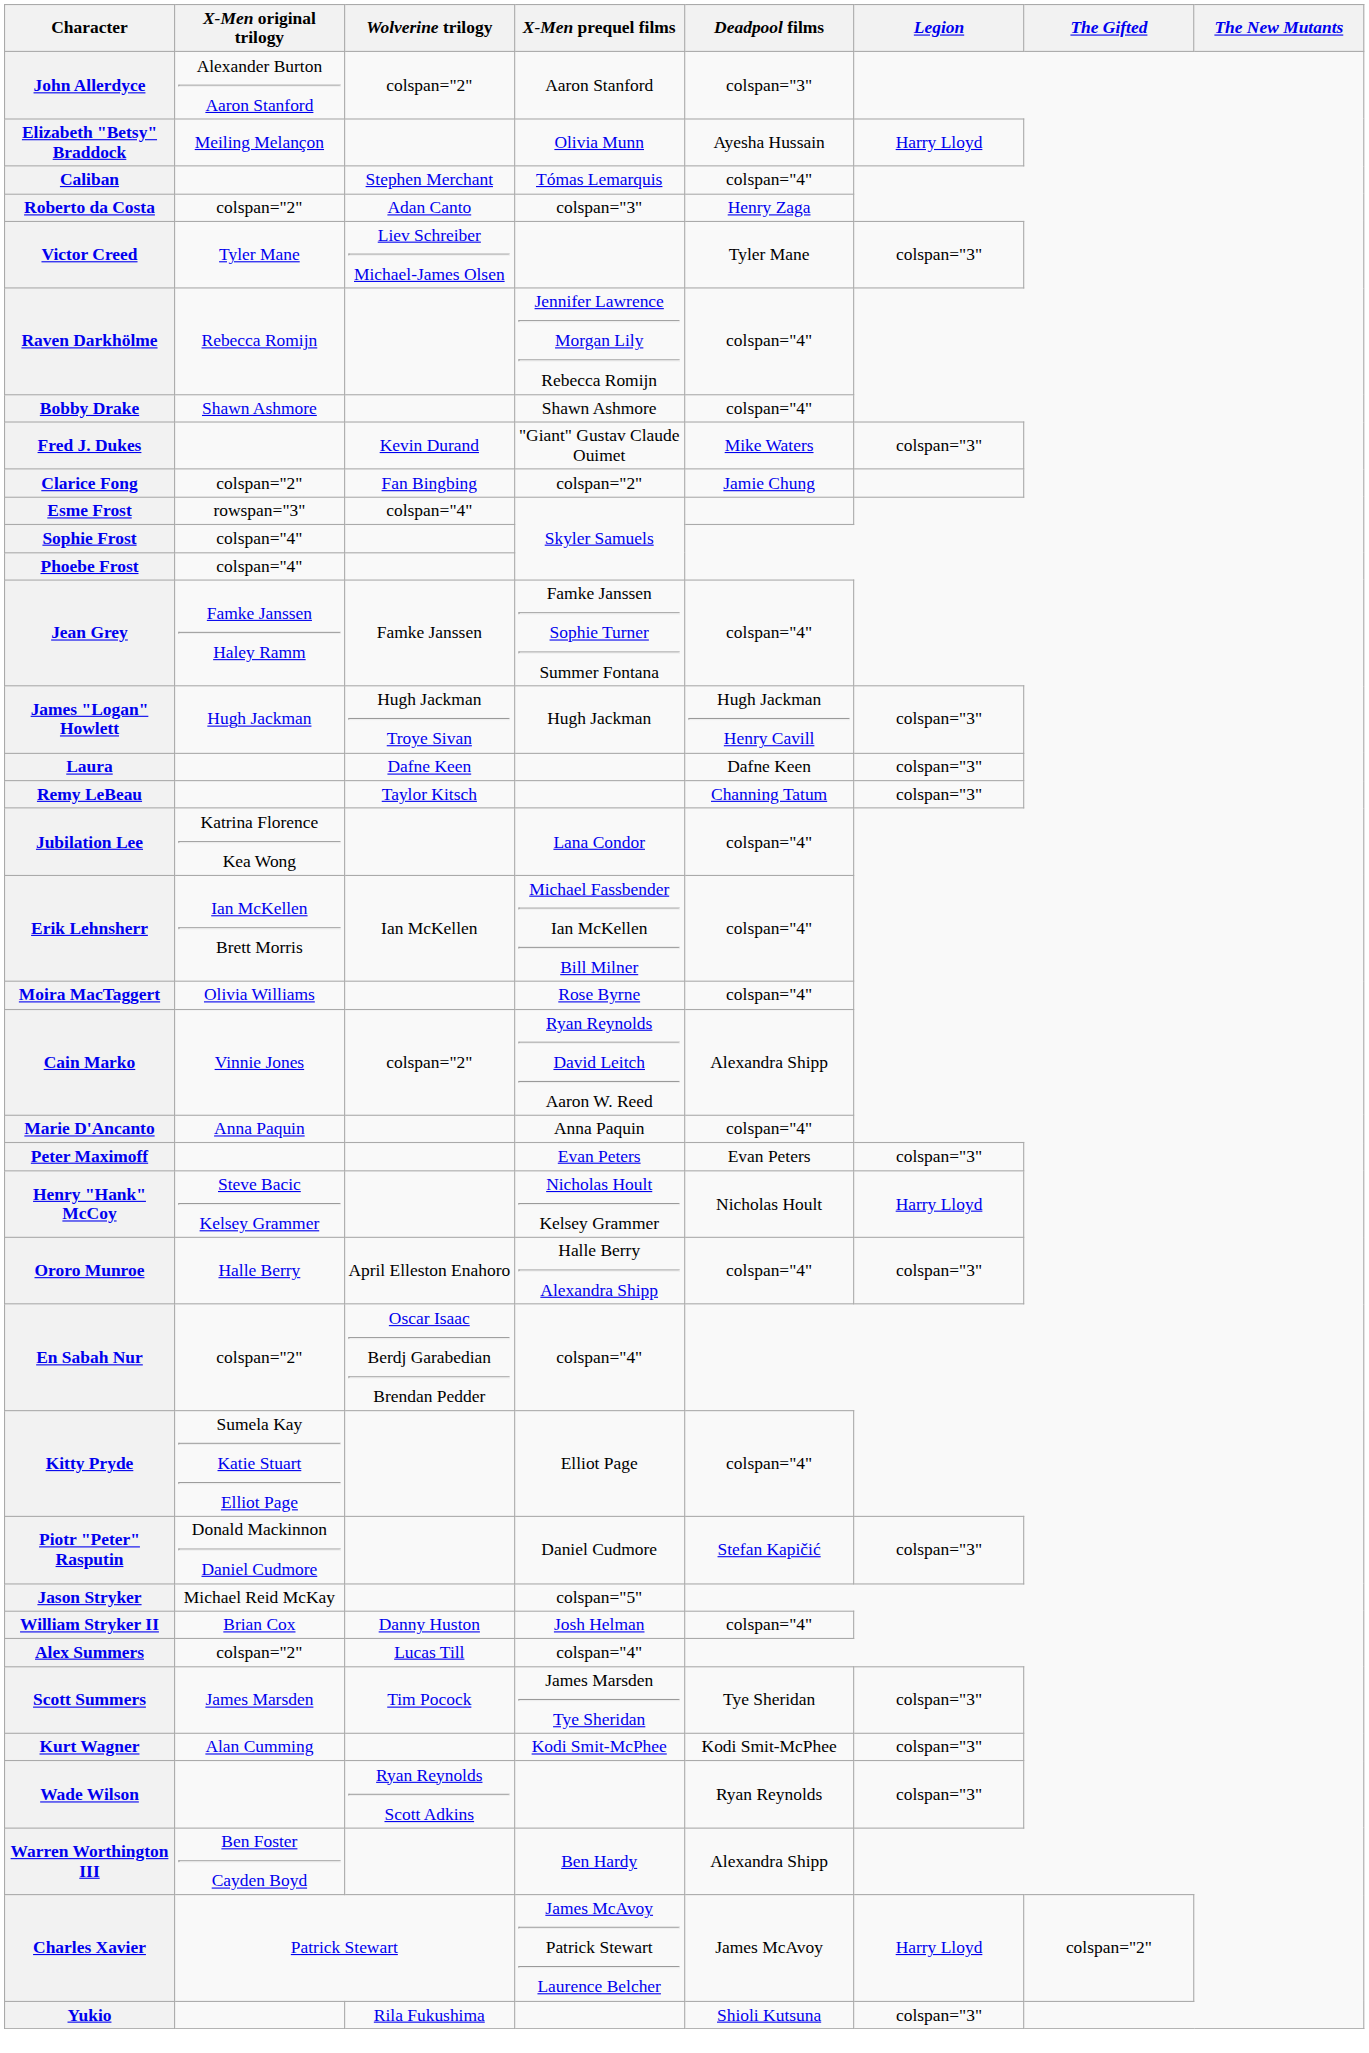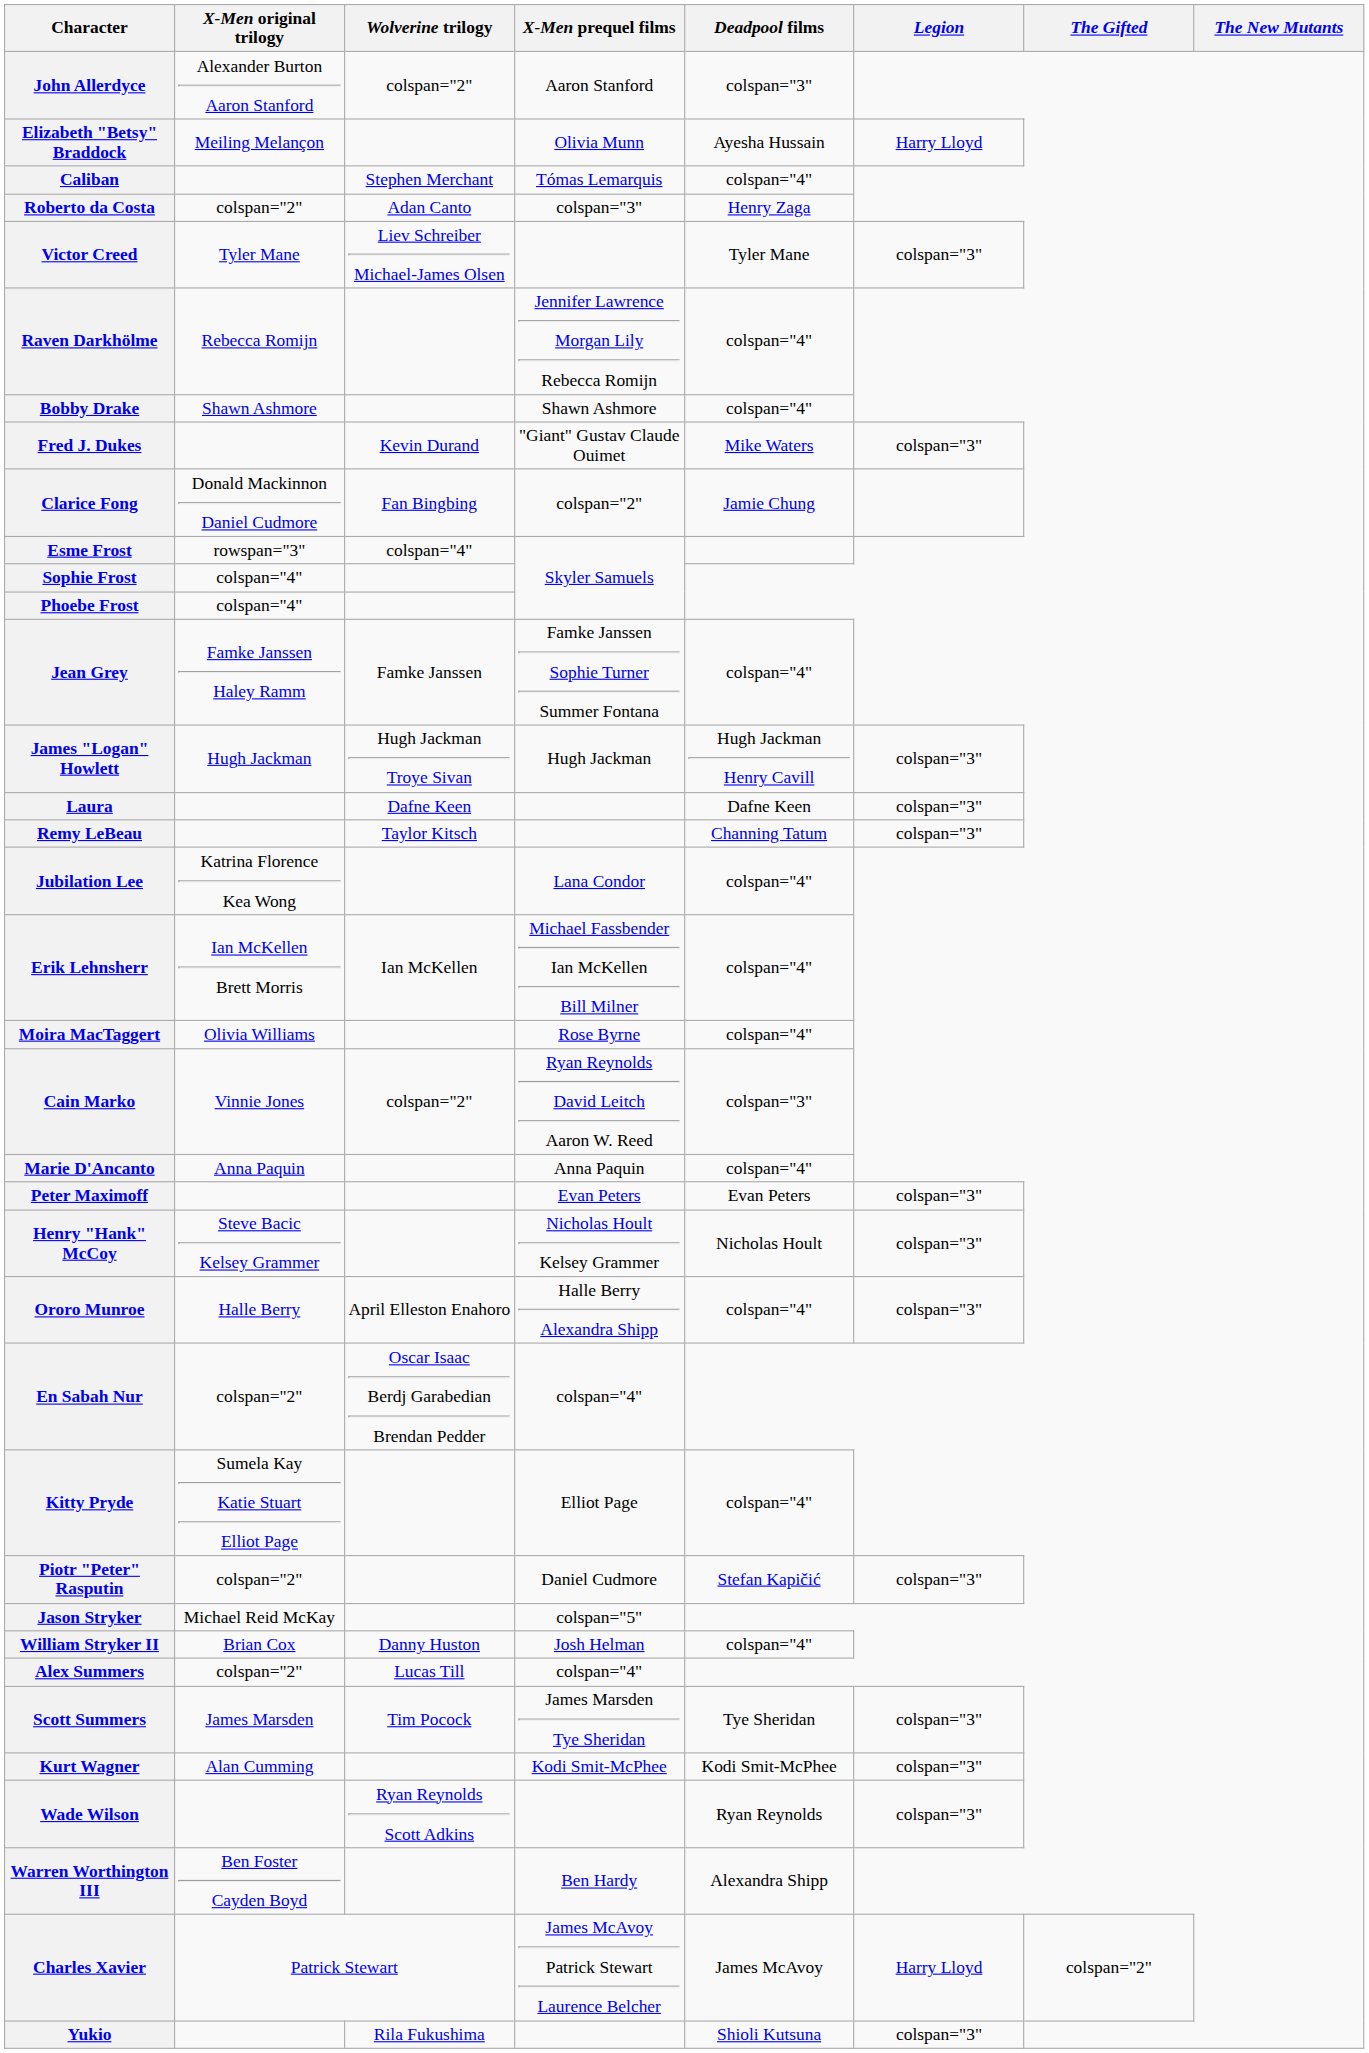(259, 483) colspan="2" -> (259, 502) Donald Mackinnon Daniel Cudmore
(769, 1062) Alexandra Shipp -> (769, 1101) colspan="3"
(939, 1203) Harry Lloyd -> (939, 1243) colspan="3"
(259, 1549) Donald Mackinnon Daniel Cudmore -> (259, 1579) colspan="2"
